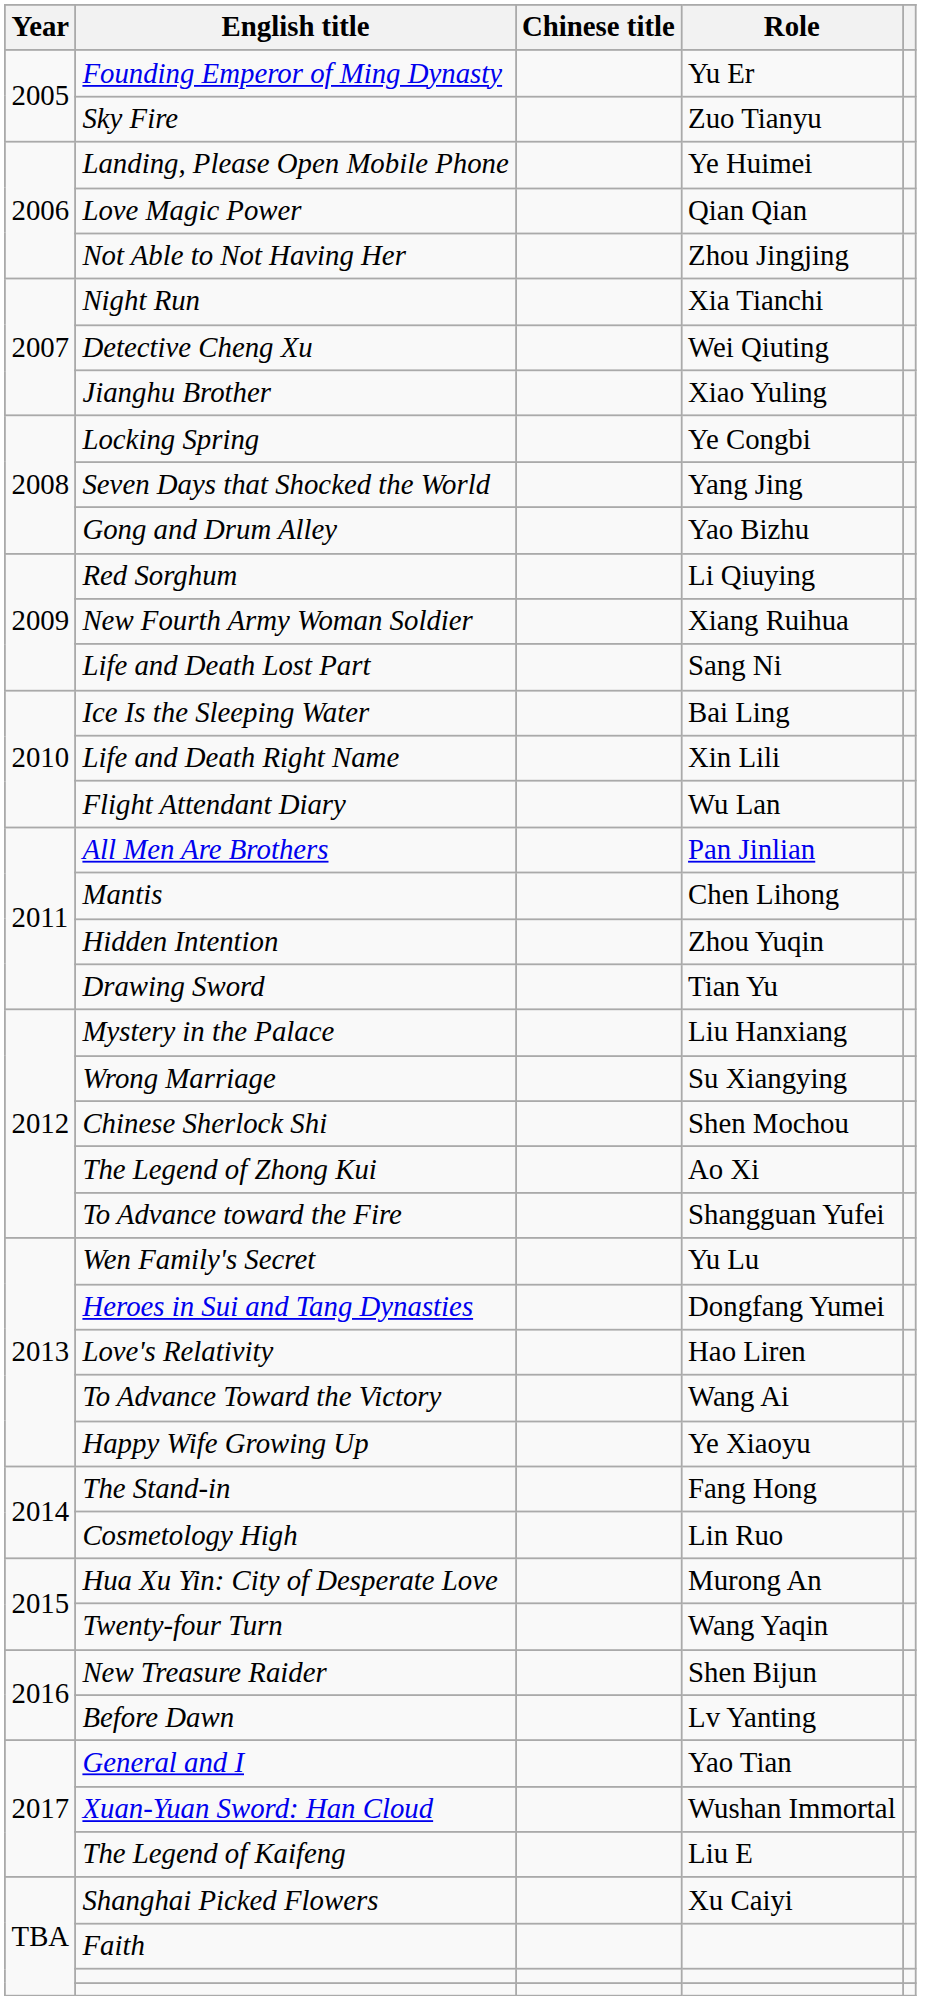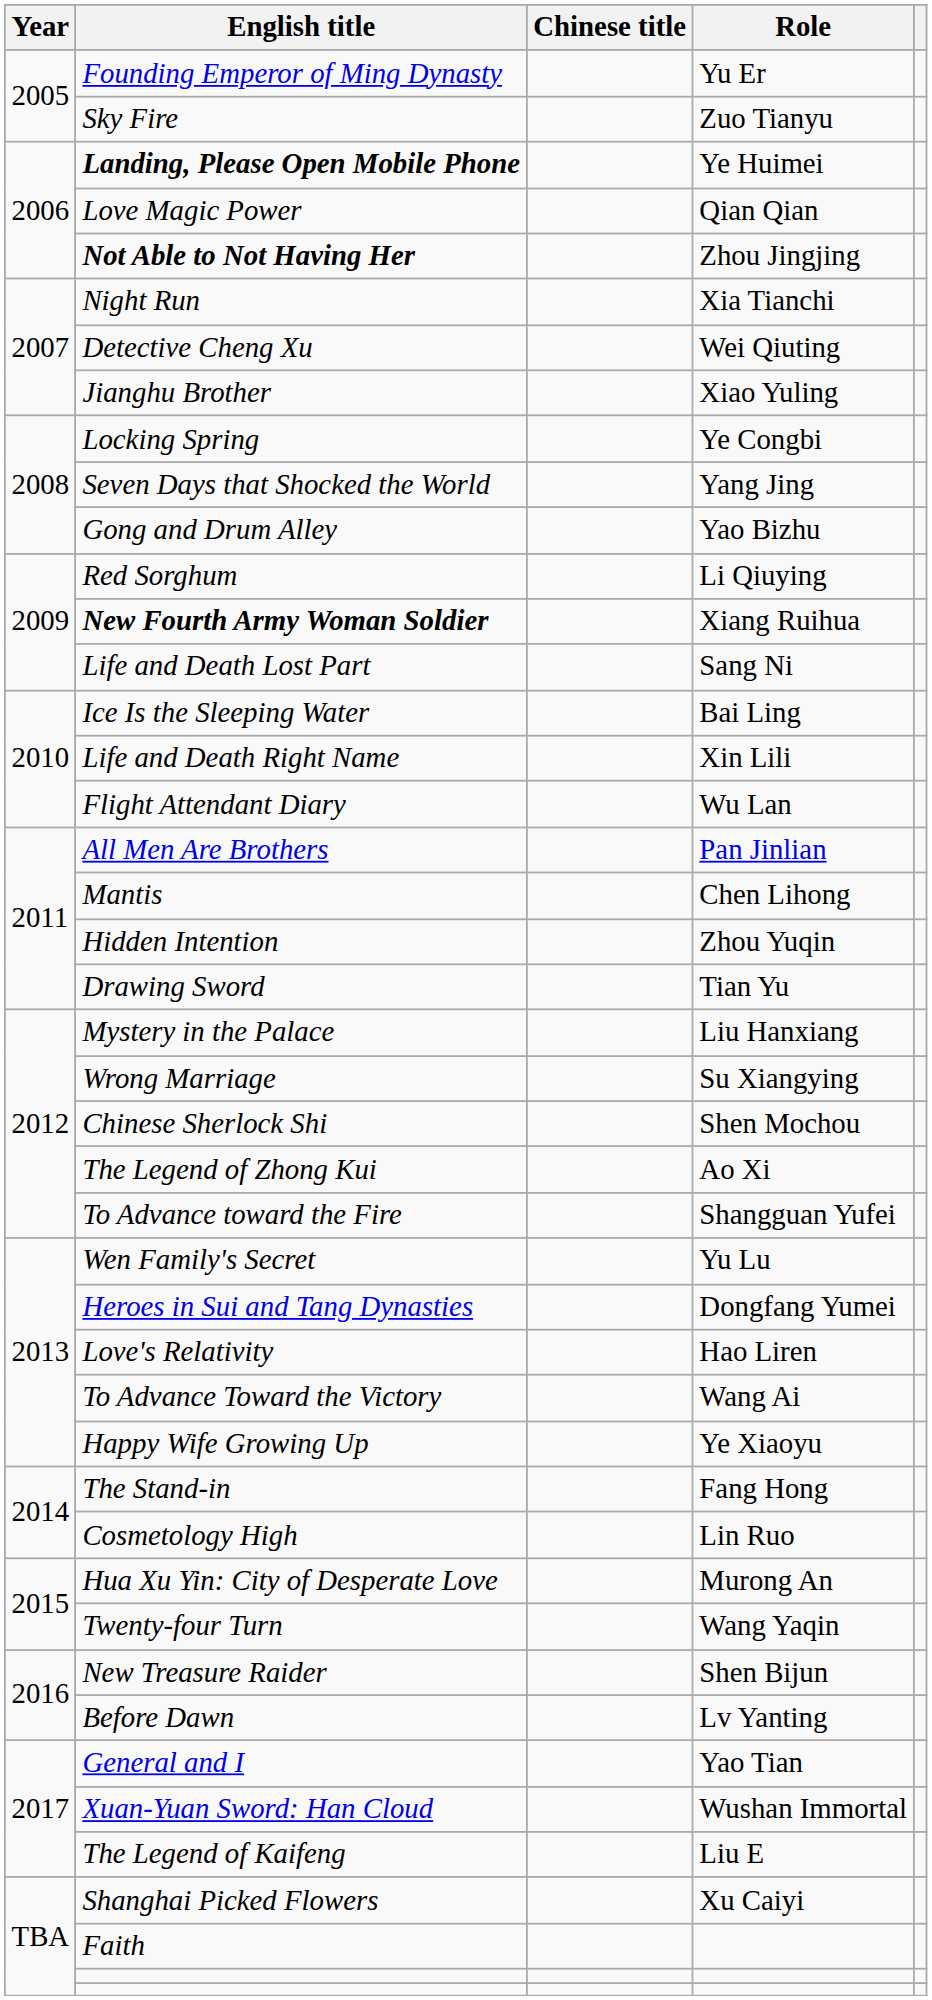(296, 164) normal -> (301, 164) bold
(244, 255) normal -> (249, 255) bold
(278, 621) normal -> (285, 621) bold
